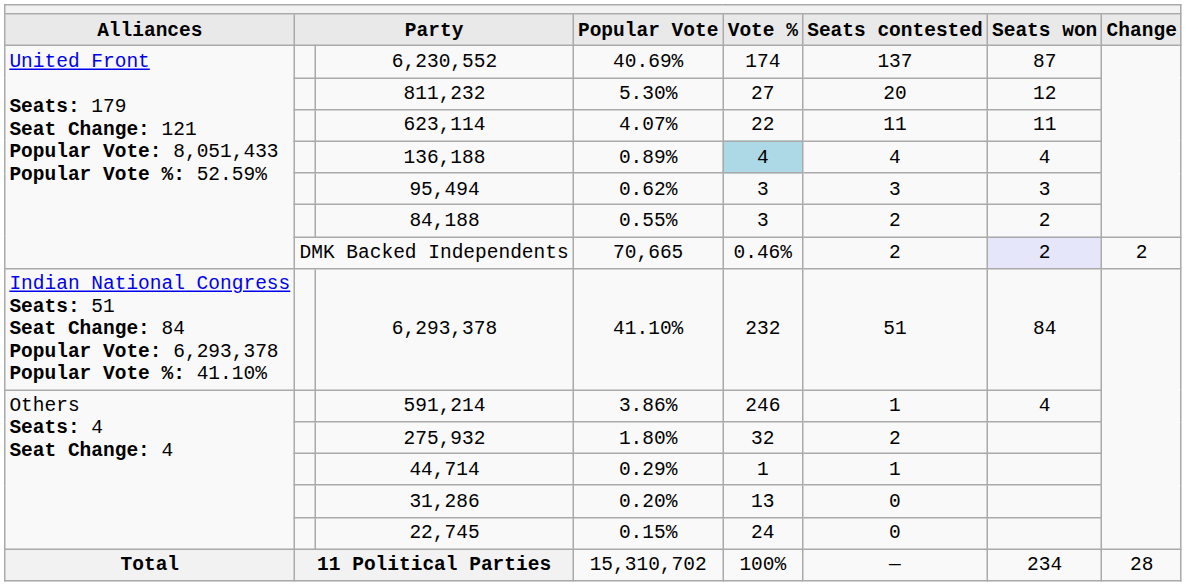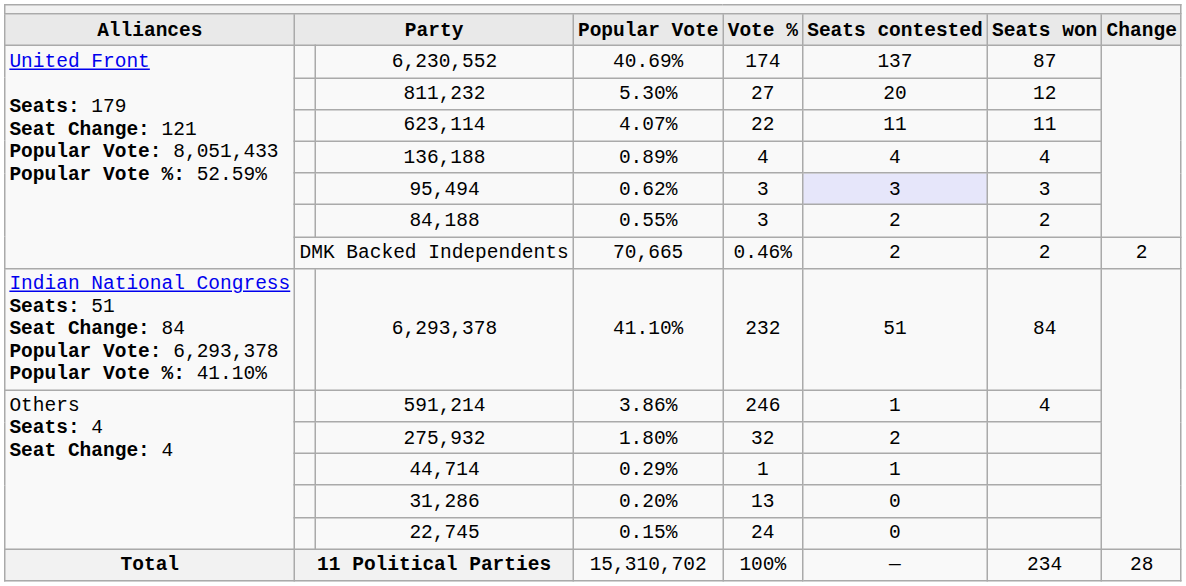(763, 157) lightblue background -> (763, 157) no background
(895, 189) no background -> (895, 189) lavender background
(1045, 252) lavender background -> (1045, 252) no background
